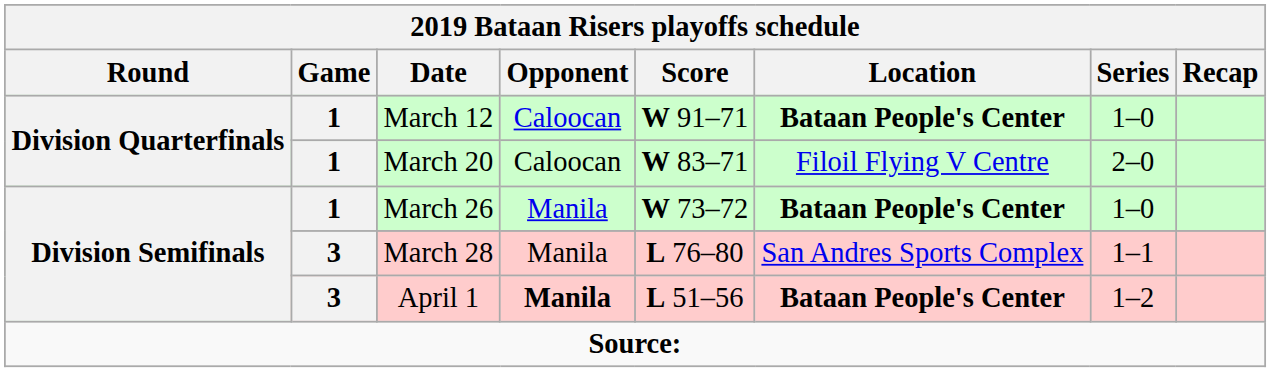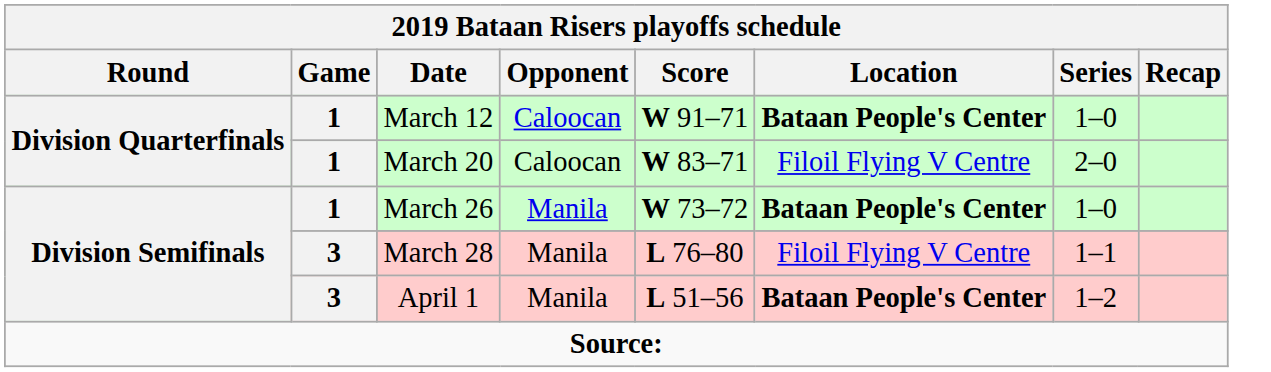(922, 252) San Andres Sports Complex -> (904, 252) Filoil Flying V Centre
(567, 298) bold -> (567, 298) normal
